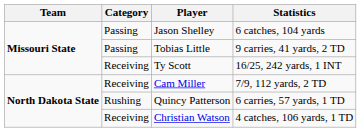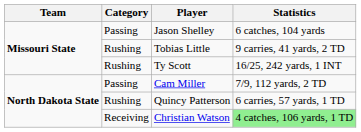(121, 48) Passing -> (123, 48) Rushing
(126, 65) Receiving -> (123, 65) Rushing
(126, 83) Receiving -> (121, 83) Passing
(294, 118) no background -> (294, 118) lightgreen background
